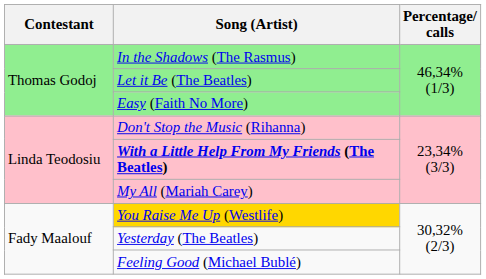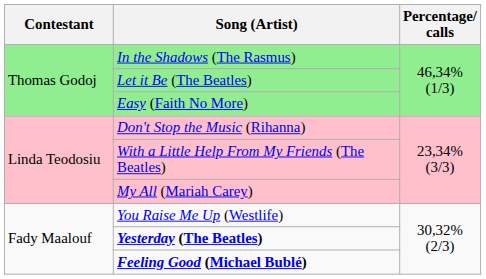(246, 159) bold -> (241, 159) normal
(200, 214) gold background -> (200, 214) no background
(188, 238) normal -> (190, 238) bold
(209, 262) normal -> (212, 262) bold
